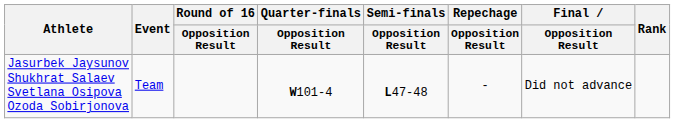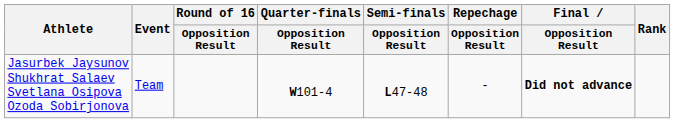(578, 86) normal -> (578, 86) bold
